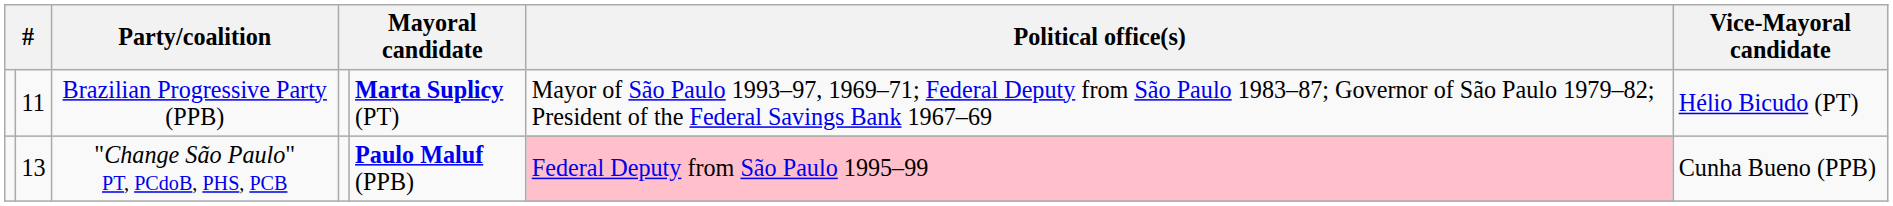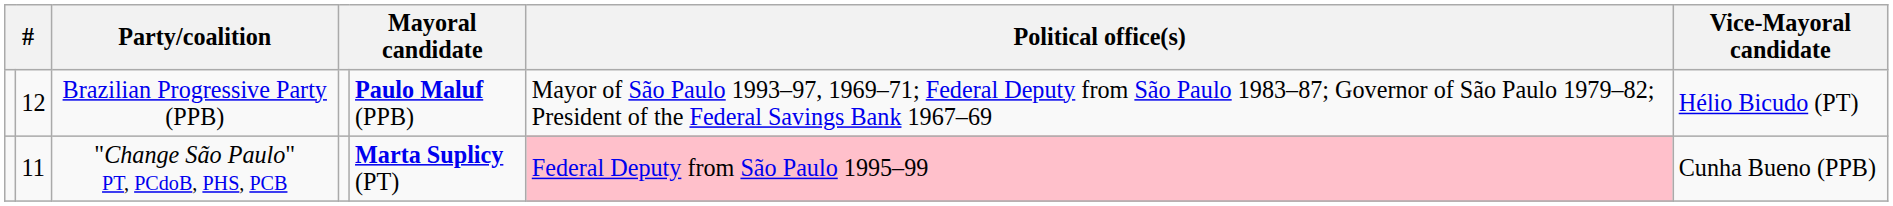(33, 102) 11 -> (34, 102) 12
(429, 102) Marta Suplicy (PT) -> (419, 102) Paulo Maluf (PPB)
(34, 168) 13 -> (33, 168) 11
(419, 168) Paulo Maluf (PPB) -> (429, 168) Marta Suplicy (PT)
